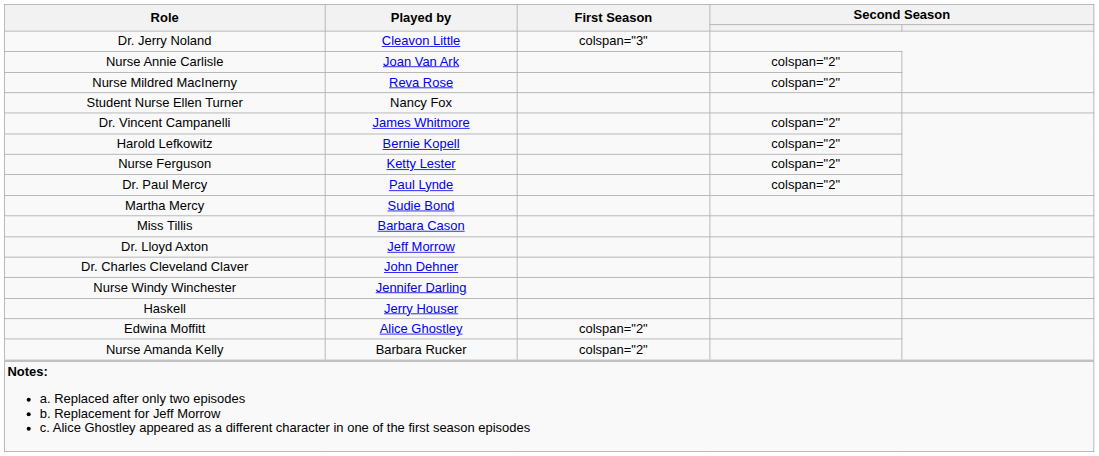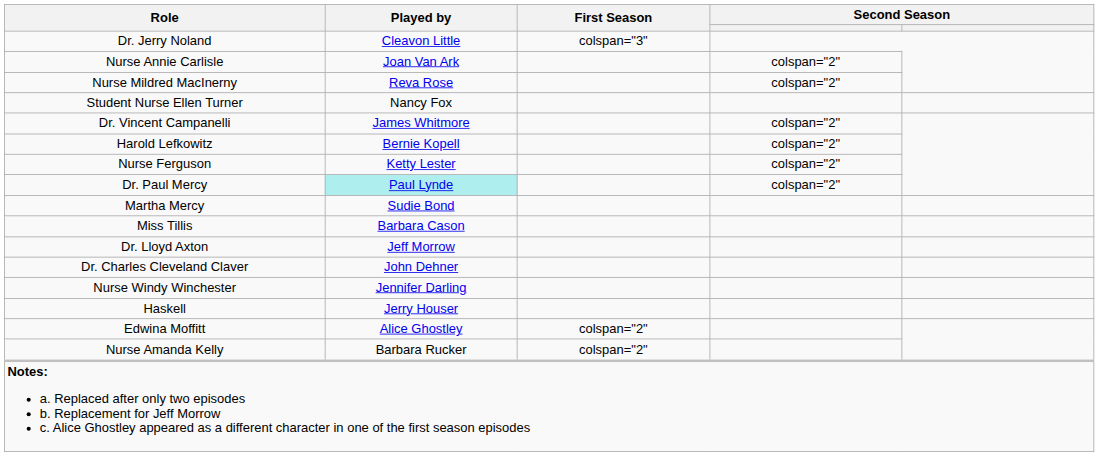(421, 185) no background -> (421, 185) paleturquoise background
